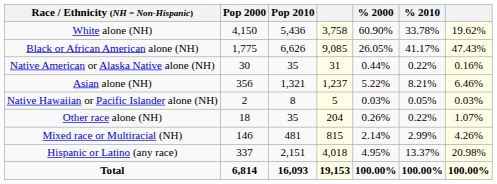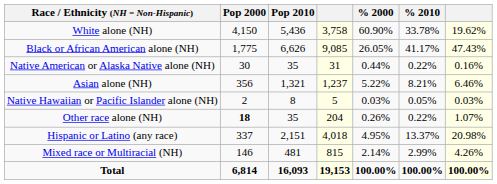(244, 118) normal -> (244, 118) bold
rows swapped: (112, 135) <-> (112, 153)
